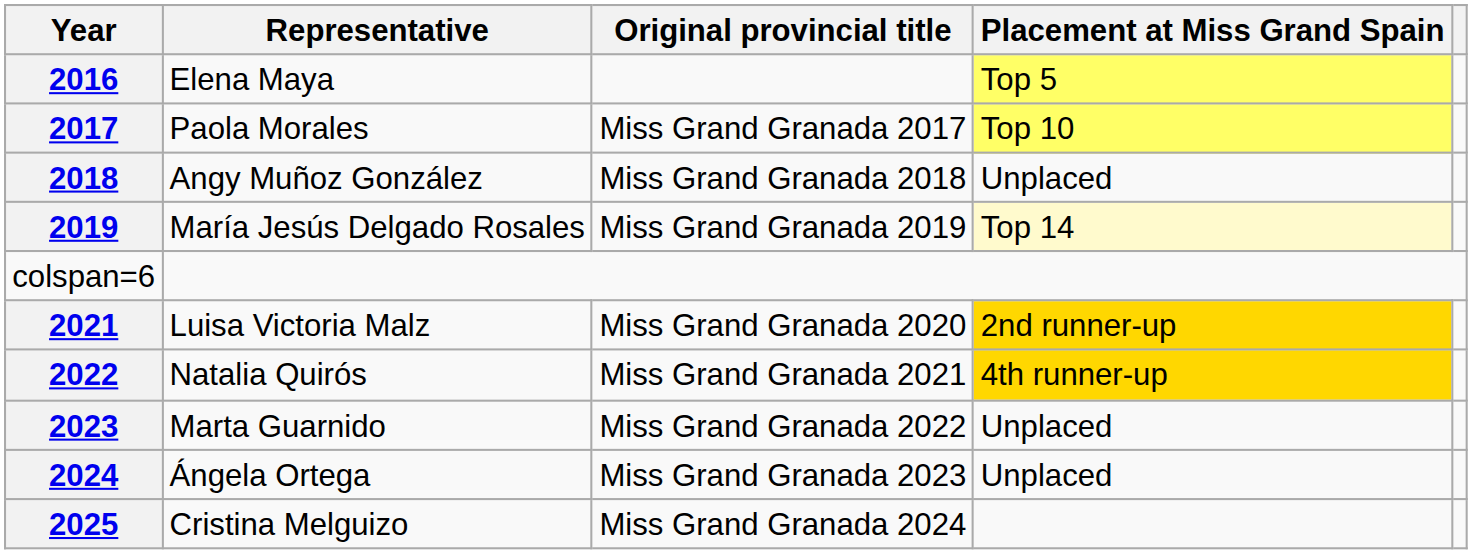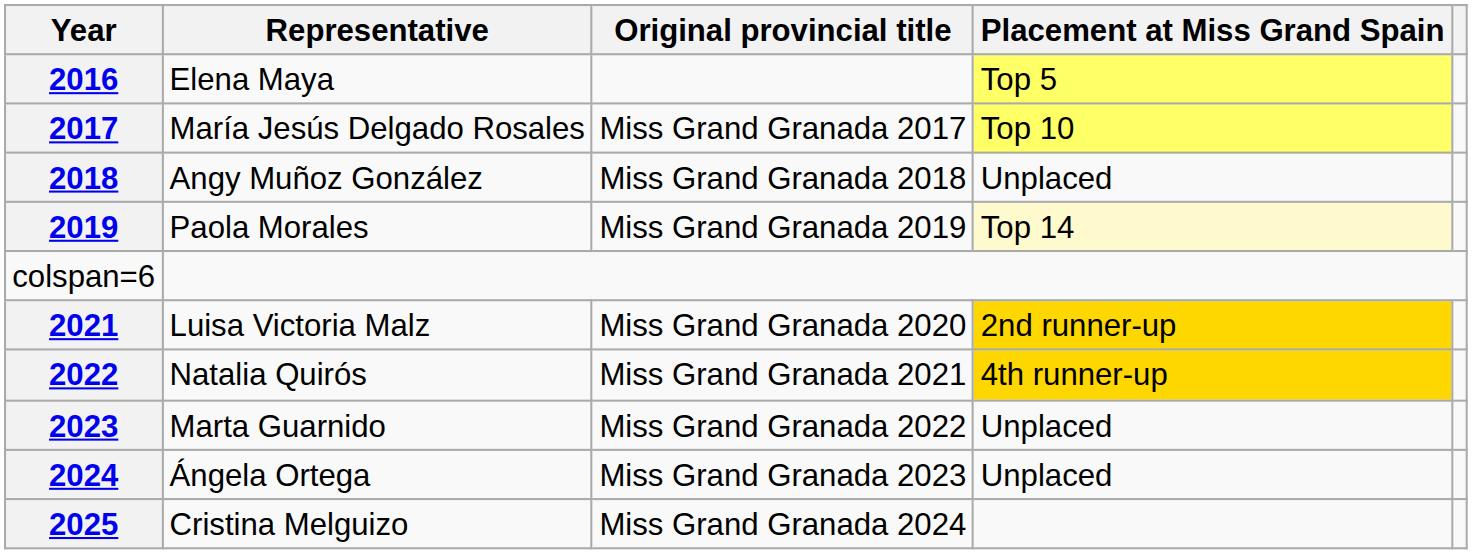(269, 129) Paola Morales -> (377, 129) María Jesús Delgado Rosales
(377, 227) María Jesús Delgado Rosales -> (269, 227) Paola Morales
